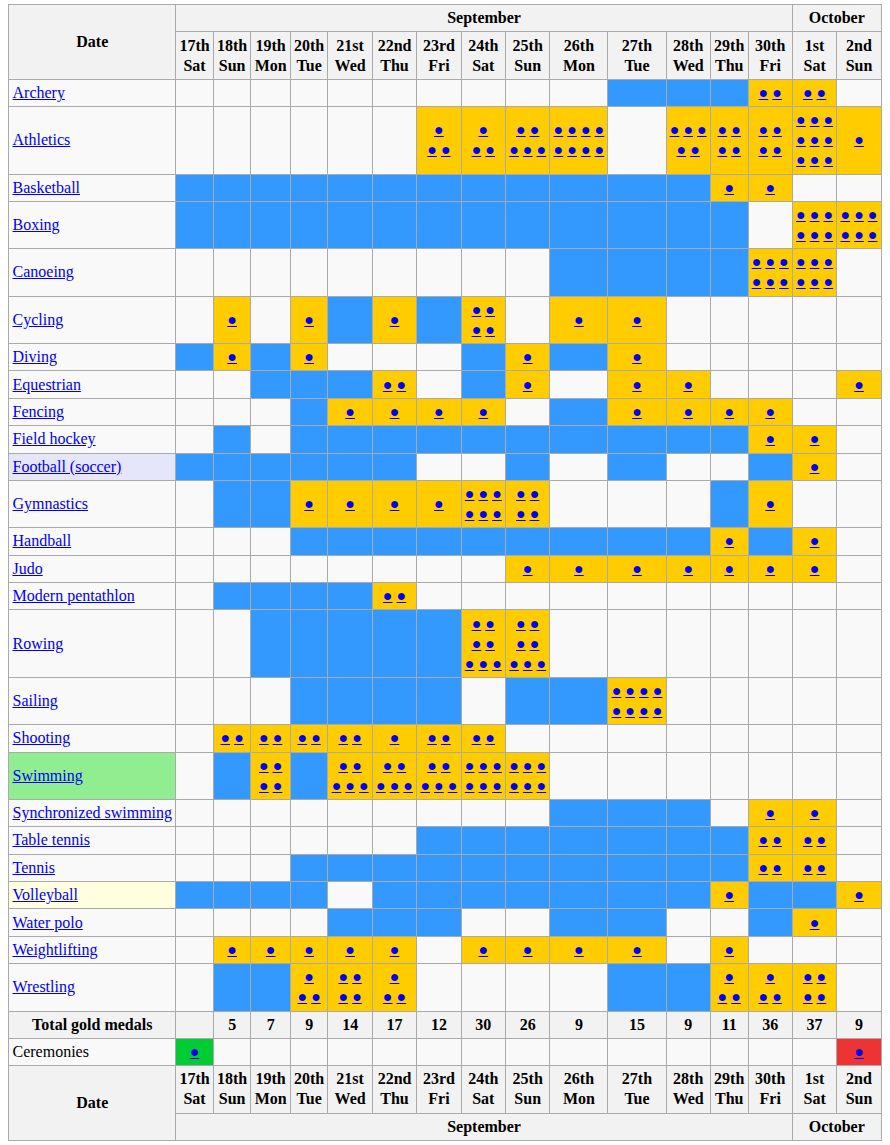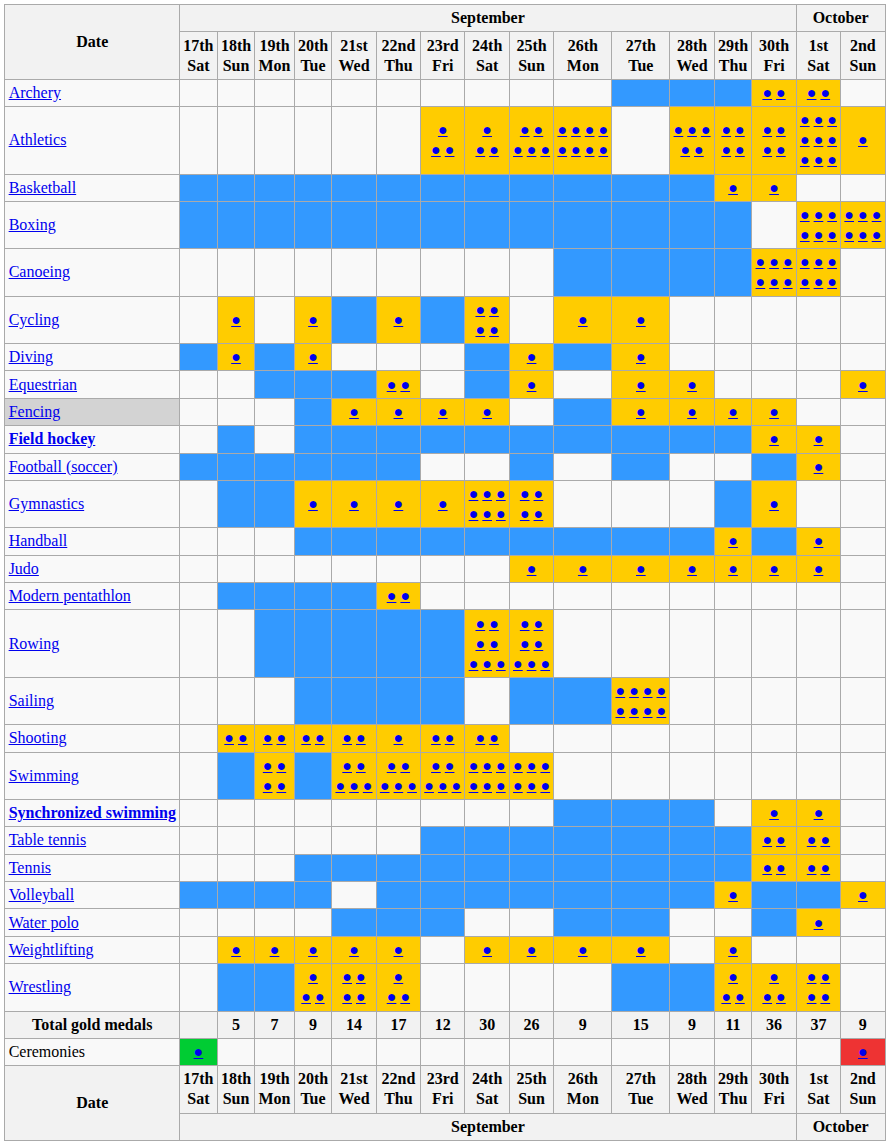(38, 411) no background -> (34, 411) lightgrey background
(54, 439) normal -> (52, 439) bold
(67, 466) lavender background -> (63, 466) no background
(48, 775) lightgreen background -> (44, 775) no background
(92, 813) normal -> (92, 813) bold
(45, 895) lightyellow background -> (41, 895) no background
